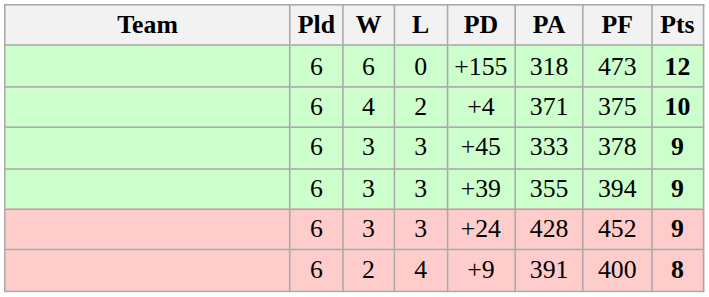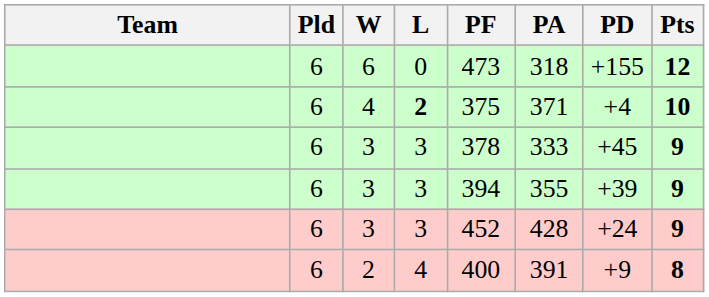columns swapped: (617, 24) <-> (481, 24)
(421, 106) normal -> (421, 106) bold
